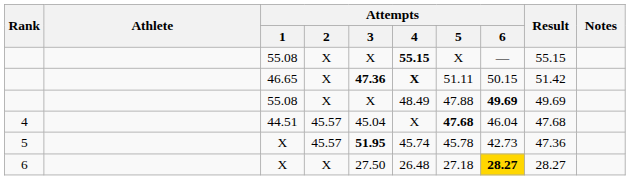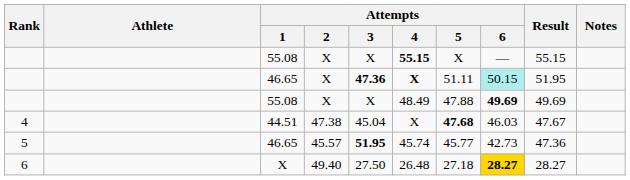(502, 79) no background -> (502, 79) paleturquoise background
(551, 79) 51.42 -> (551, 79) 51.95
(326, 121) 45.57 -> (326, 121) 47.38
(502, 121) 46.04 -> (502, 121) 46.03
(551, 121) 47.68 -> (551, 121) 47.67
(282, 143) X -> (282, 143) 46.65
(458, 143) 45.78 -> (458, 143) 45.77
(326, 164) X -> (326, 164) 49.40
